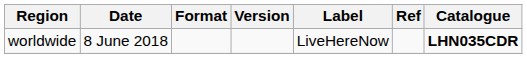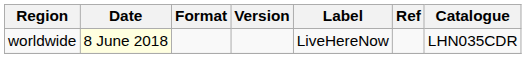(126, 41) no background -> (126, 41) lightyellow background
(473, 41) bold -> (473, 41) normal
